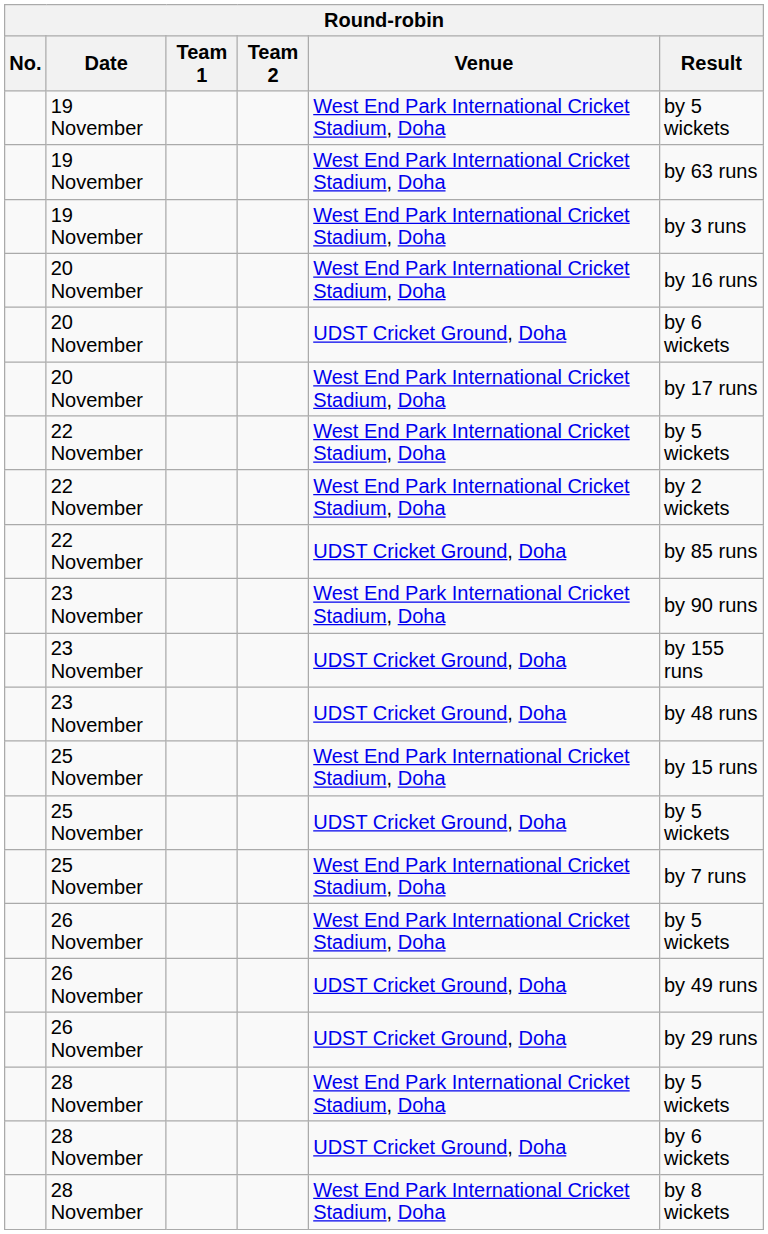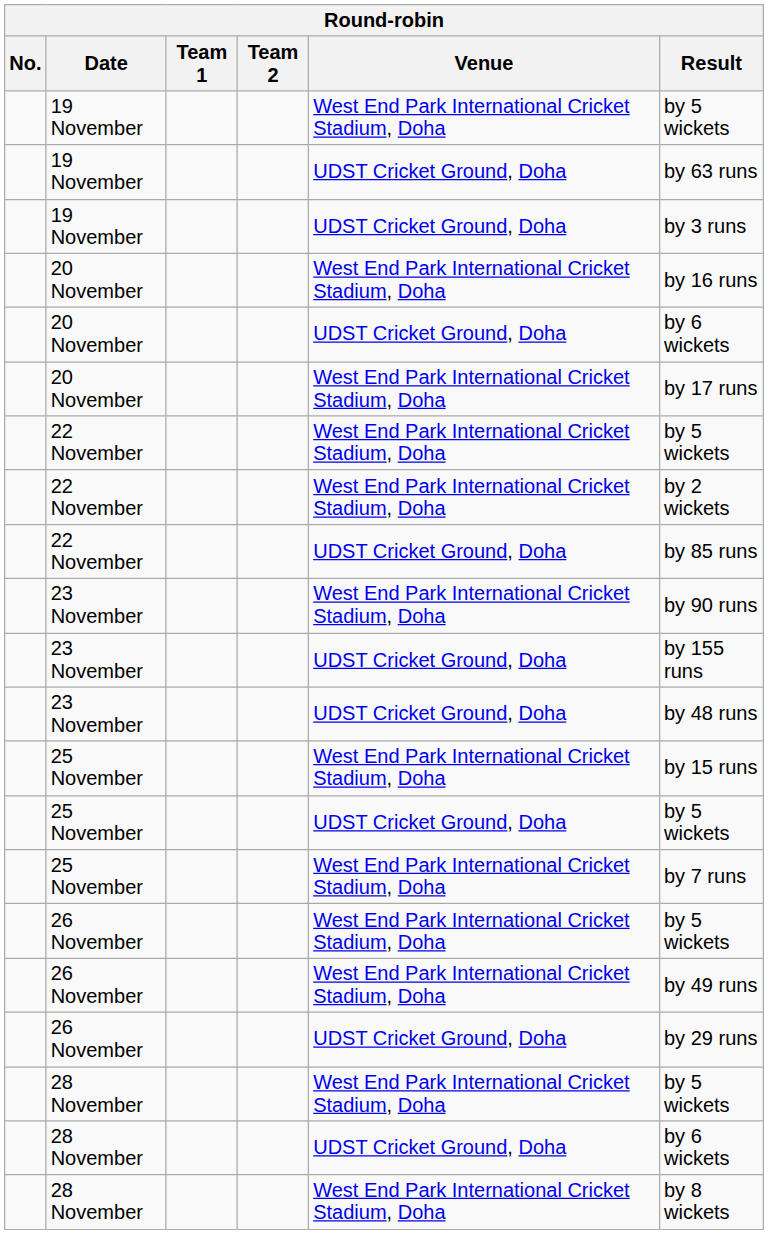(471, 171) West End Park International Cricket Stadium, Doha -> (440, 171) UDST Cricket Ground, Doha
(471, 225) West End Park International Cricket Stadium, Doha -> (440, 225) UDST Cricket Ground, Doha
(440, 985) UDST Cricket Ground, Doha -> (471, 985) West End Park International Cricket Stadium, Doha
